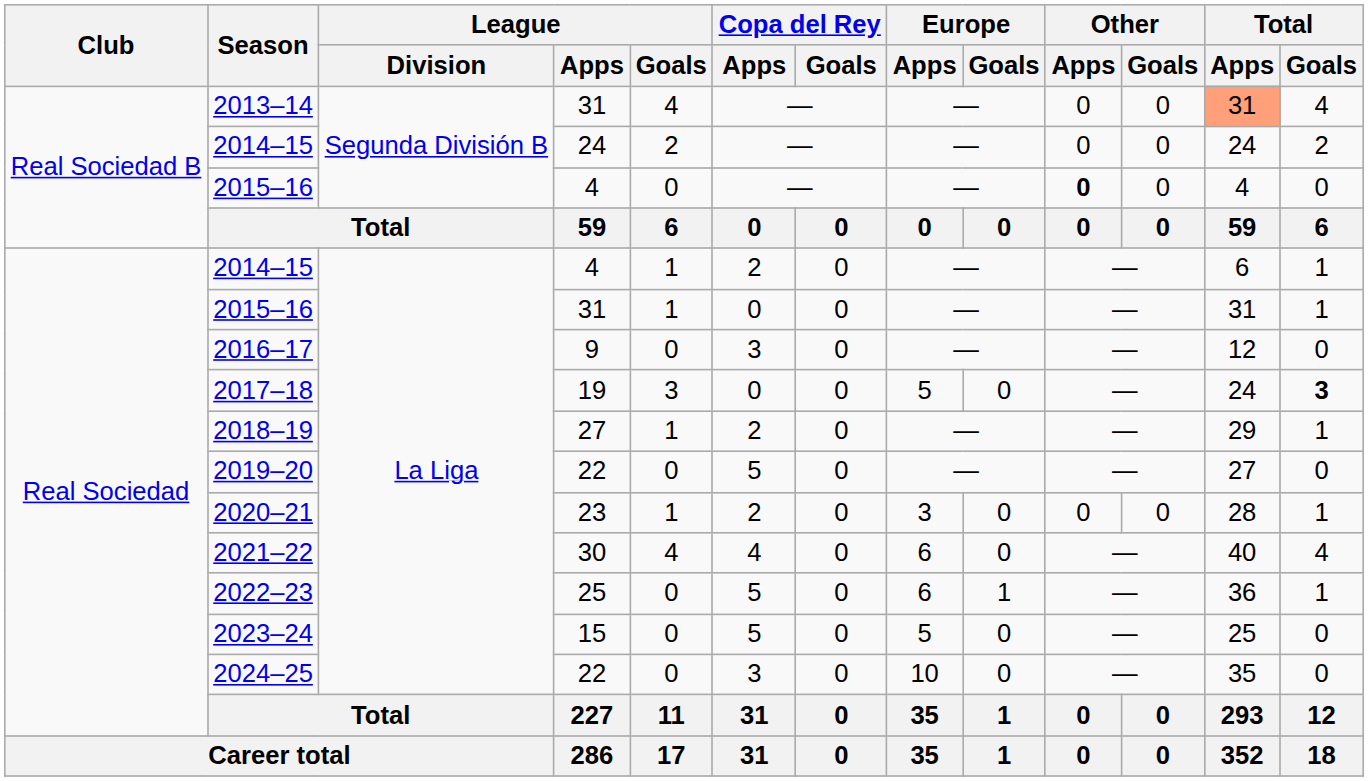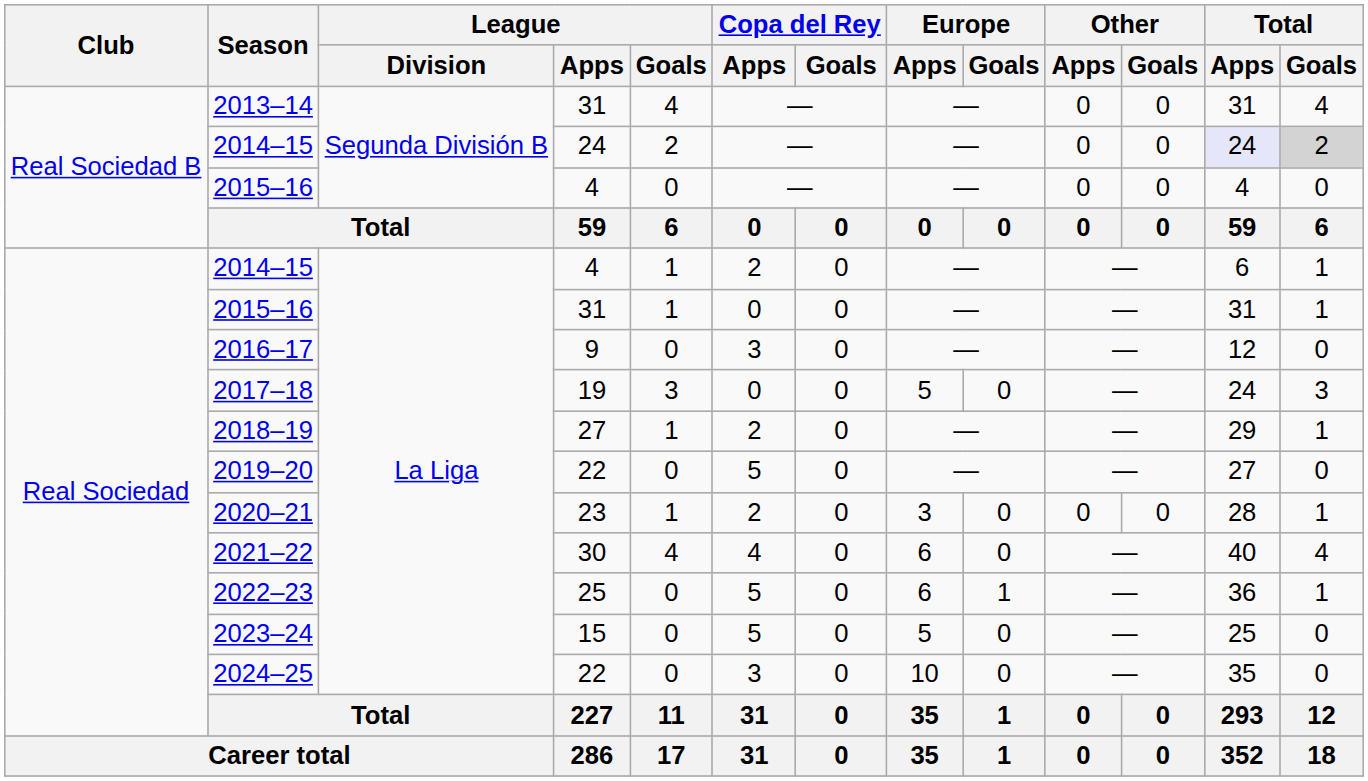(1242, 106) lightsalmon background -> (1242, 106) no background
(1242, 146) no background -> (1242, 146) lavender background
(1322, 146) no background -> (1322, 146) lightgrey background
(1083, 187) bold -> (1083, 187) normal
(1322, 390) bold -> (1322, 390) normal
